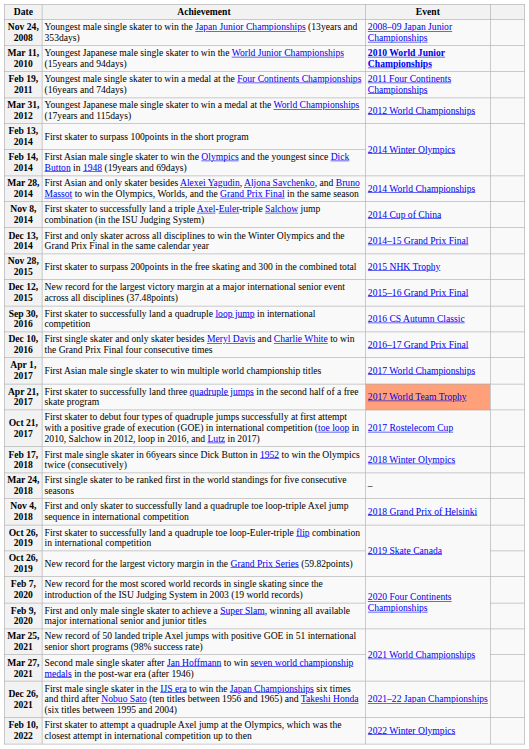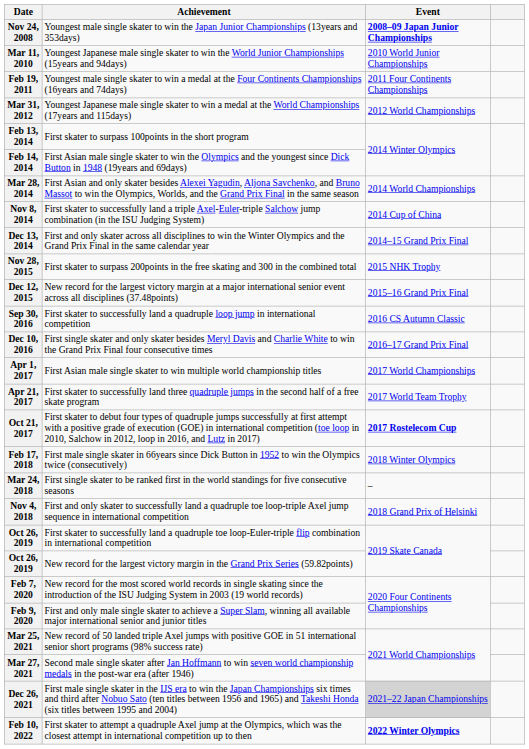(410, 32) normal -> (413, 32) bold
(406, 58) bold -> (404, 58) normal
(417, 397) lightsalmon background -> (417, 397) no background
(411, 428) normal -> (412, 428) bold
(428, 699) no background -> (428, 699) lightgrey background
(412, 730) normal -> (414, 730) bold
